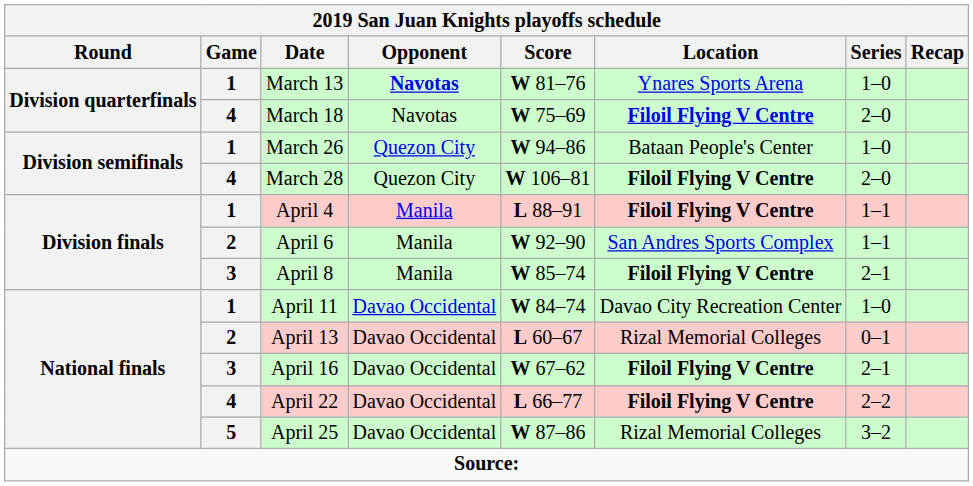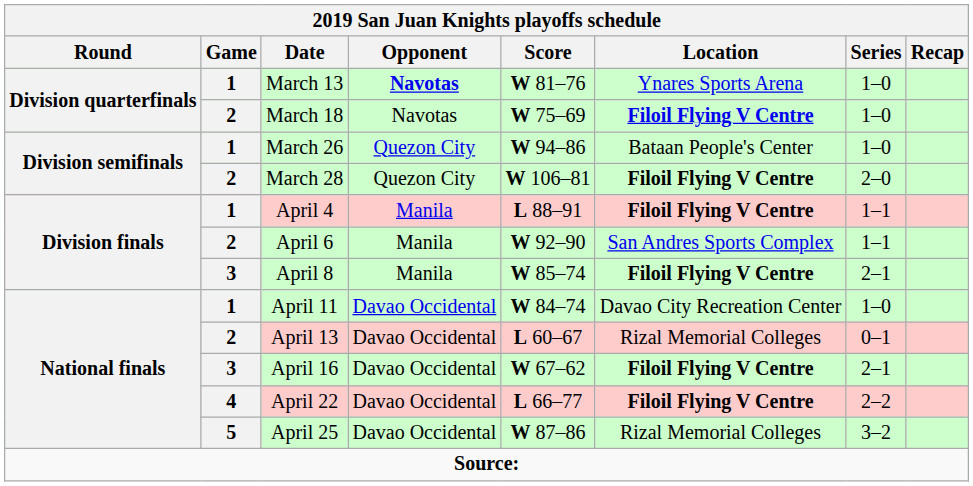(231, 115) 4 -> (231, 115) 2
(876, 115) 2–0 -> (876, 115) 1–0
(231, 178) 4 -> (231, 178) 2
